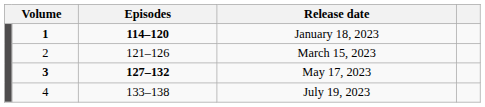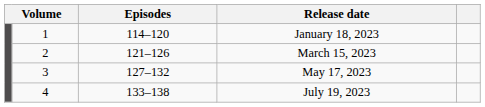(45, 33) bold -> (45, 33) normal
(148, 33) bold -> (148, 33) normal
(45, 72) bold -> (45, 72) normal
(148, 72) bold -> (148, 72) normal
